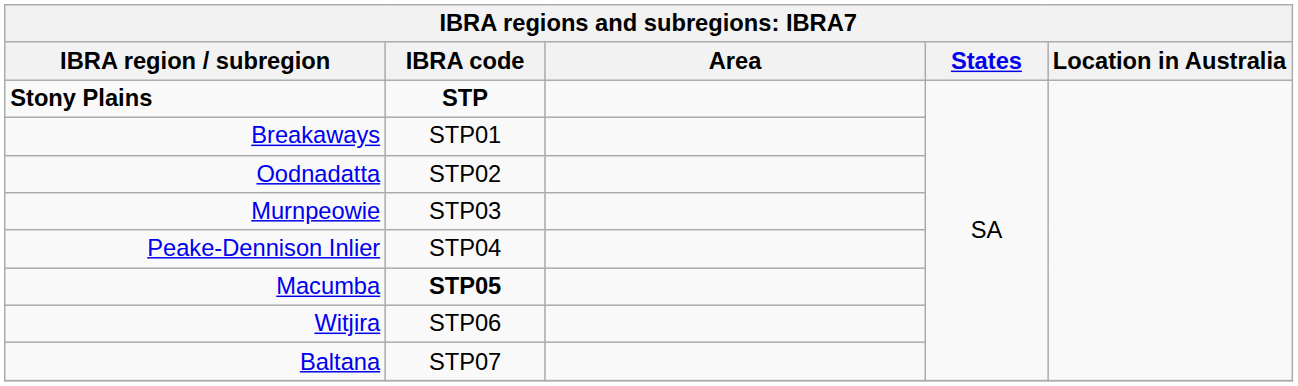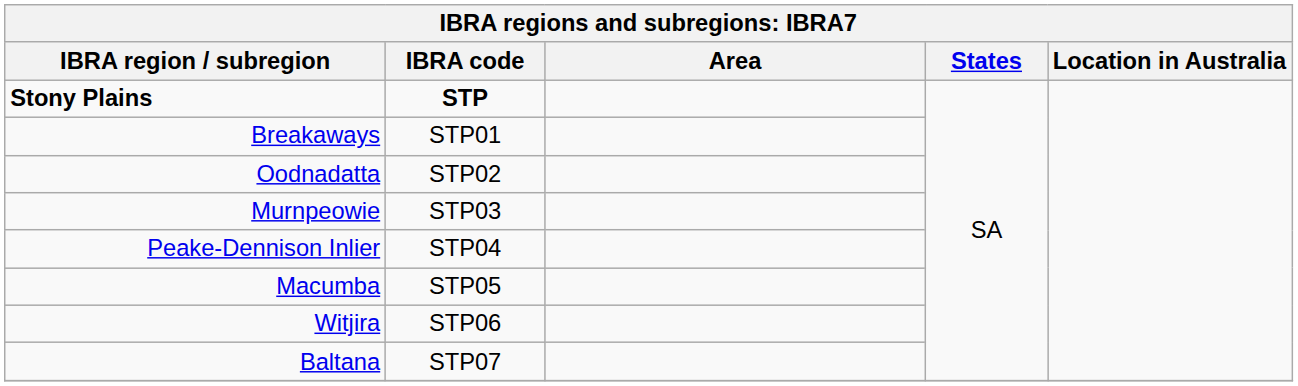(465, 286) bold -> (465, 286) normal
